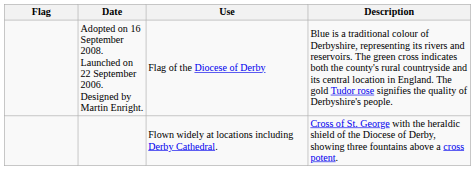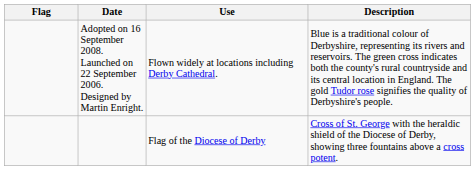(207, 68) Flag of the Diocese of Derby -> (221, 68) Flown widely at locations including Derby Cathedral.
(221, 140) Flown widely at locations including Derby Cathedral. -> (207, 140) Flag of the Diocese of Derby
